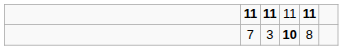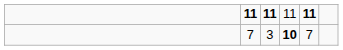(309, 34) 8 -> (309, 34) 7
